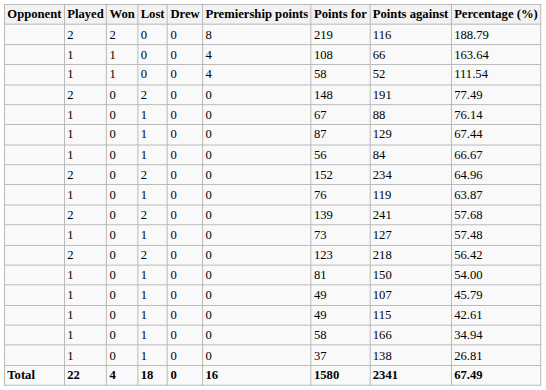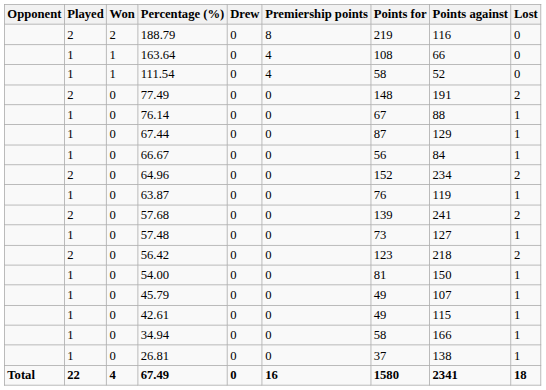columns swapped: (153, 14) <-> (496, 14)
